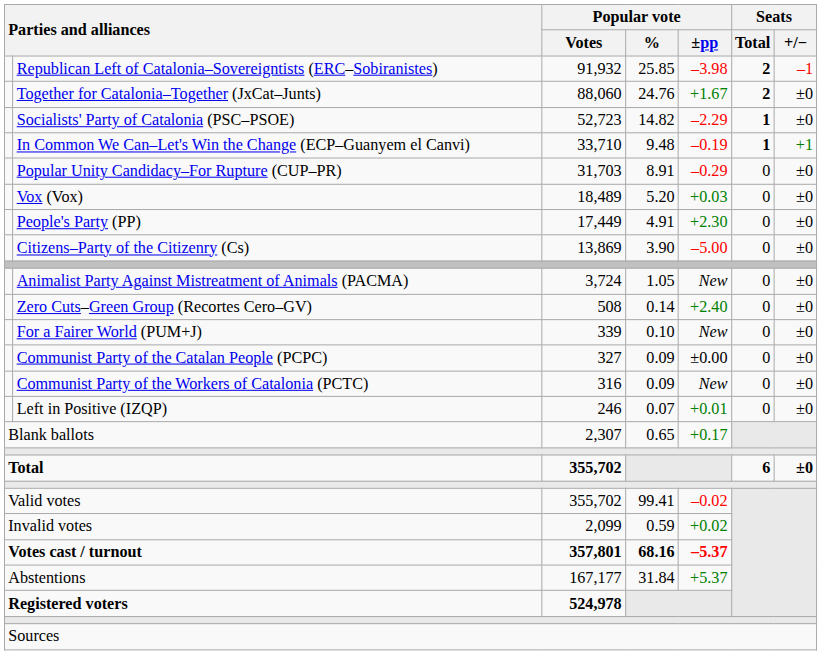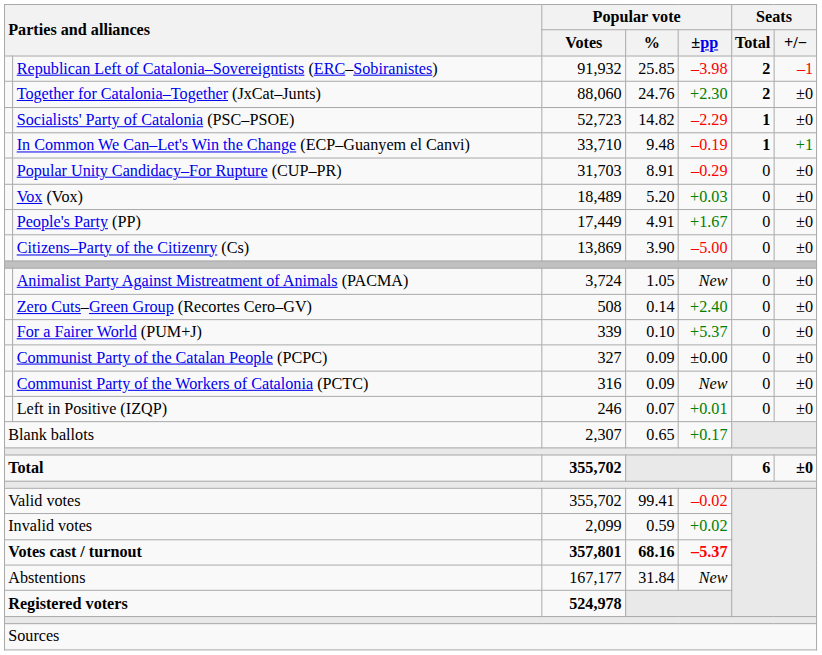(709, 94) +1.67 -> (709, 94) +2.30
(709, 222) +2.30 -> (709, 222) +1.67
(713, 332) New -> (709, 332) +5.37
(709, 577) +5.37 -> (713, 577) New
